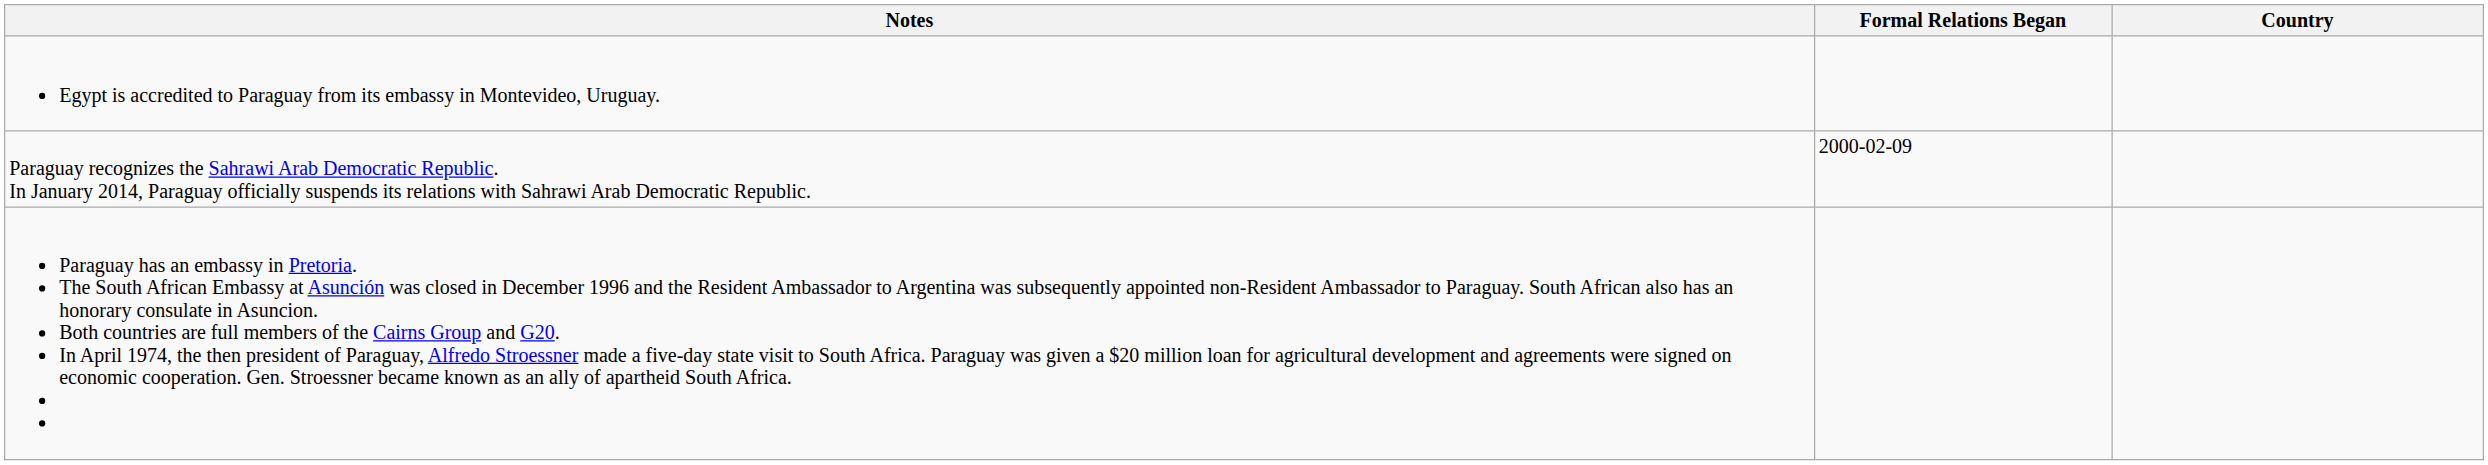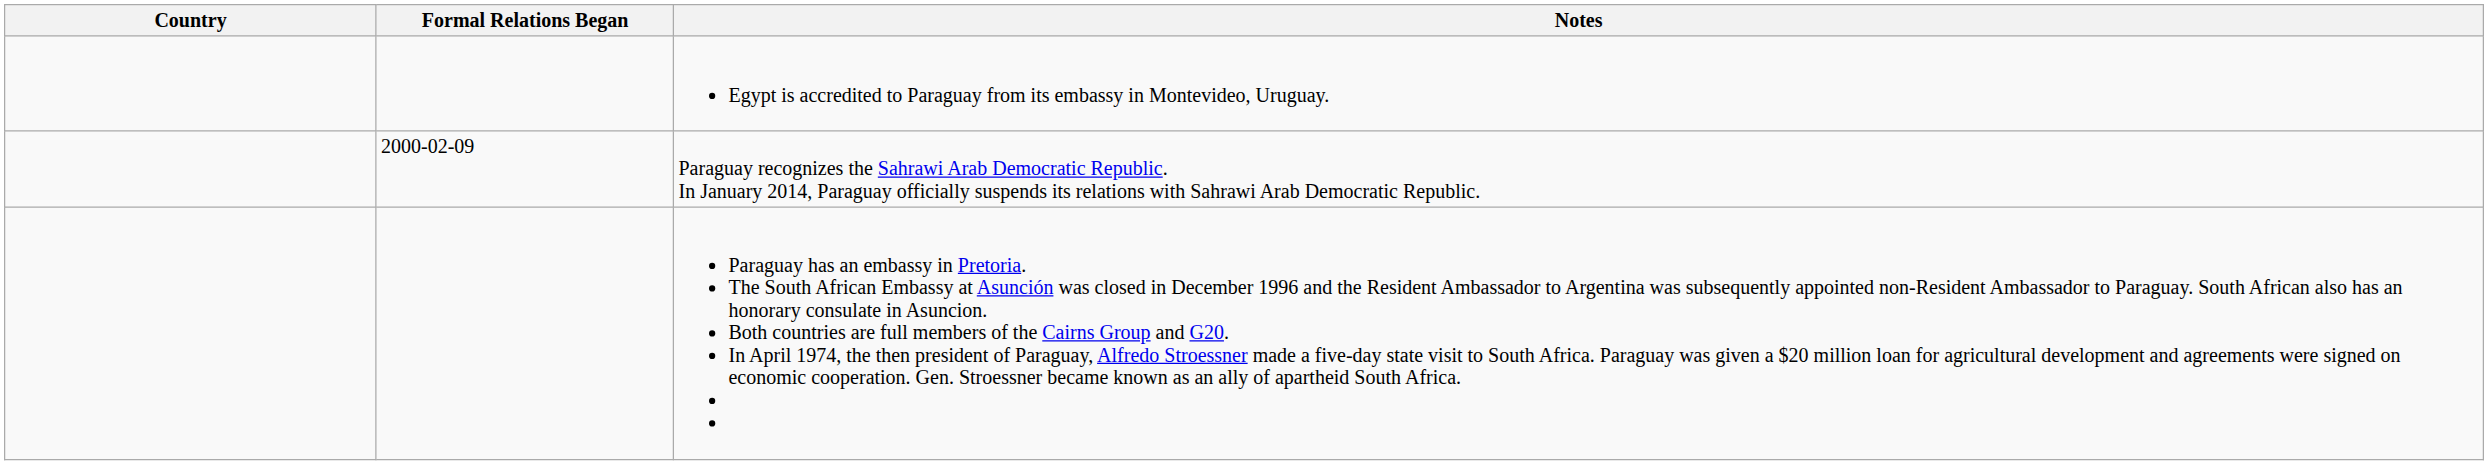columns swapped: (2297, 20) <-> (909, 20)
